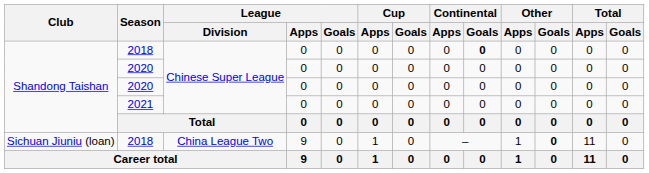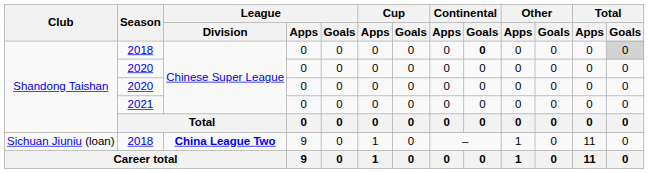(625, 50) no background -> (625, 50) lightgrey background
(225, 141) normal -> (225, 141) bold
(554, 141) bold -> (554, 141) normal
